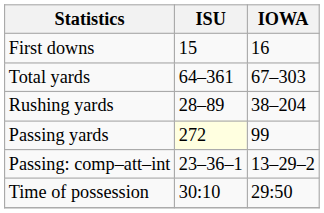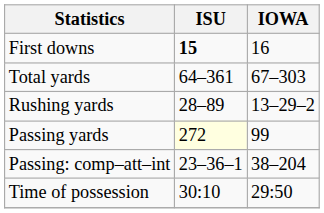(188, 48) normal -> (188, 48) bold
(278, 105) 38–204 -> (283, 105) 13–29–2
(283, 163) 13–29–2 -> (278, 163) 38–204
